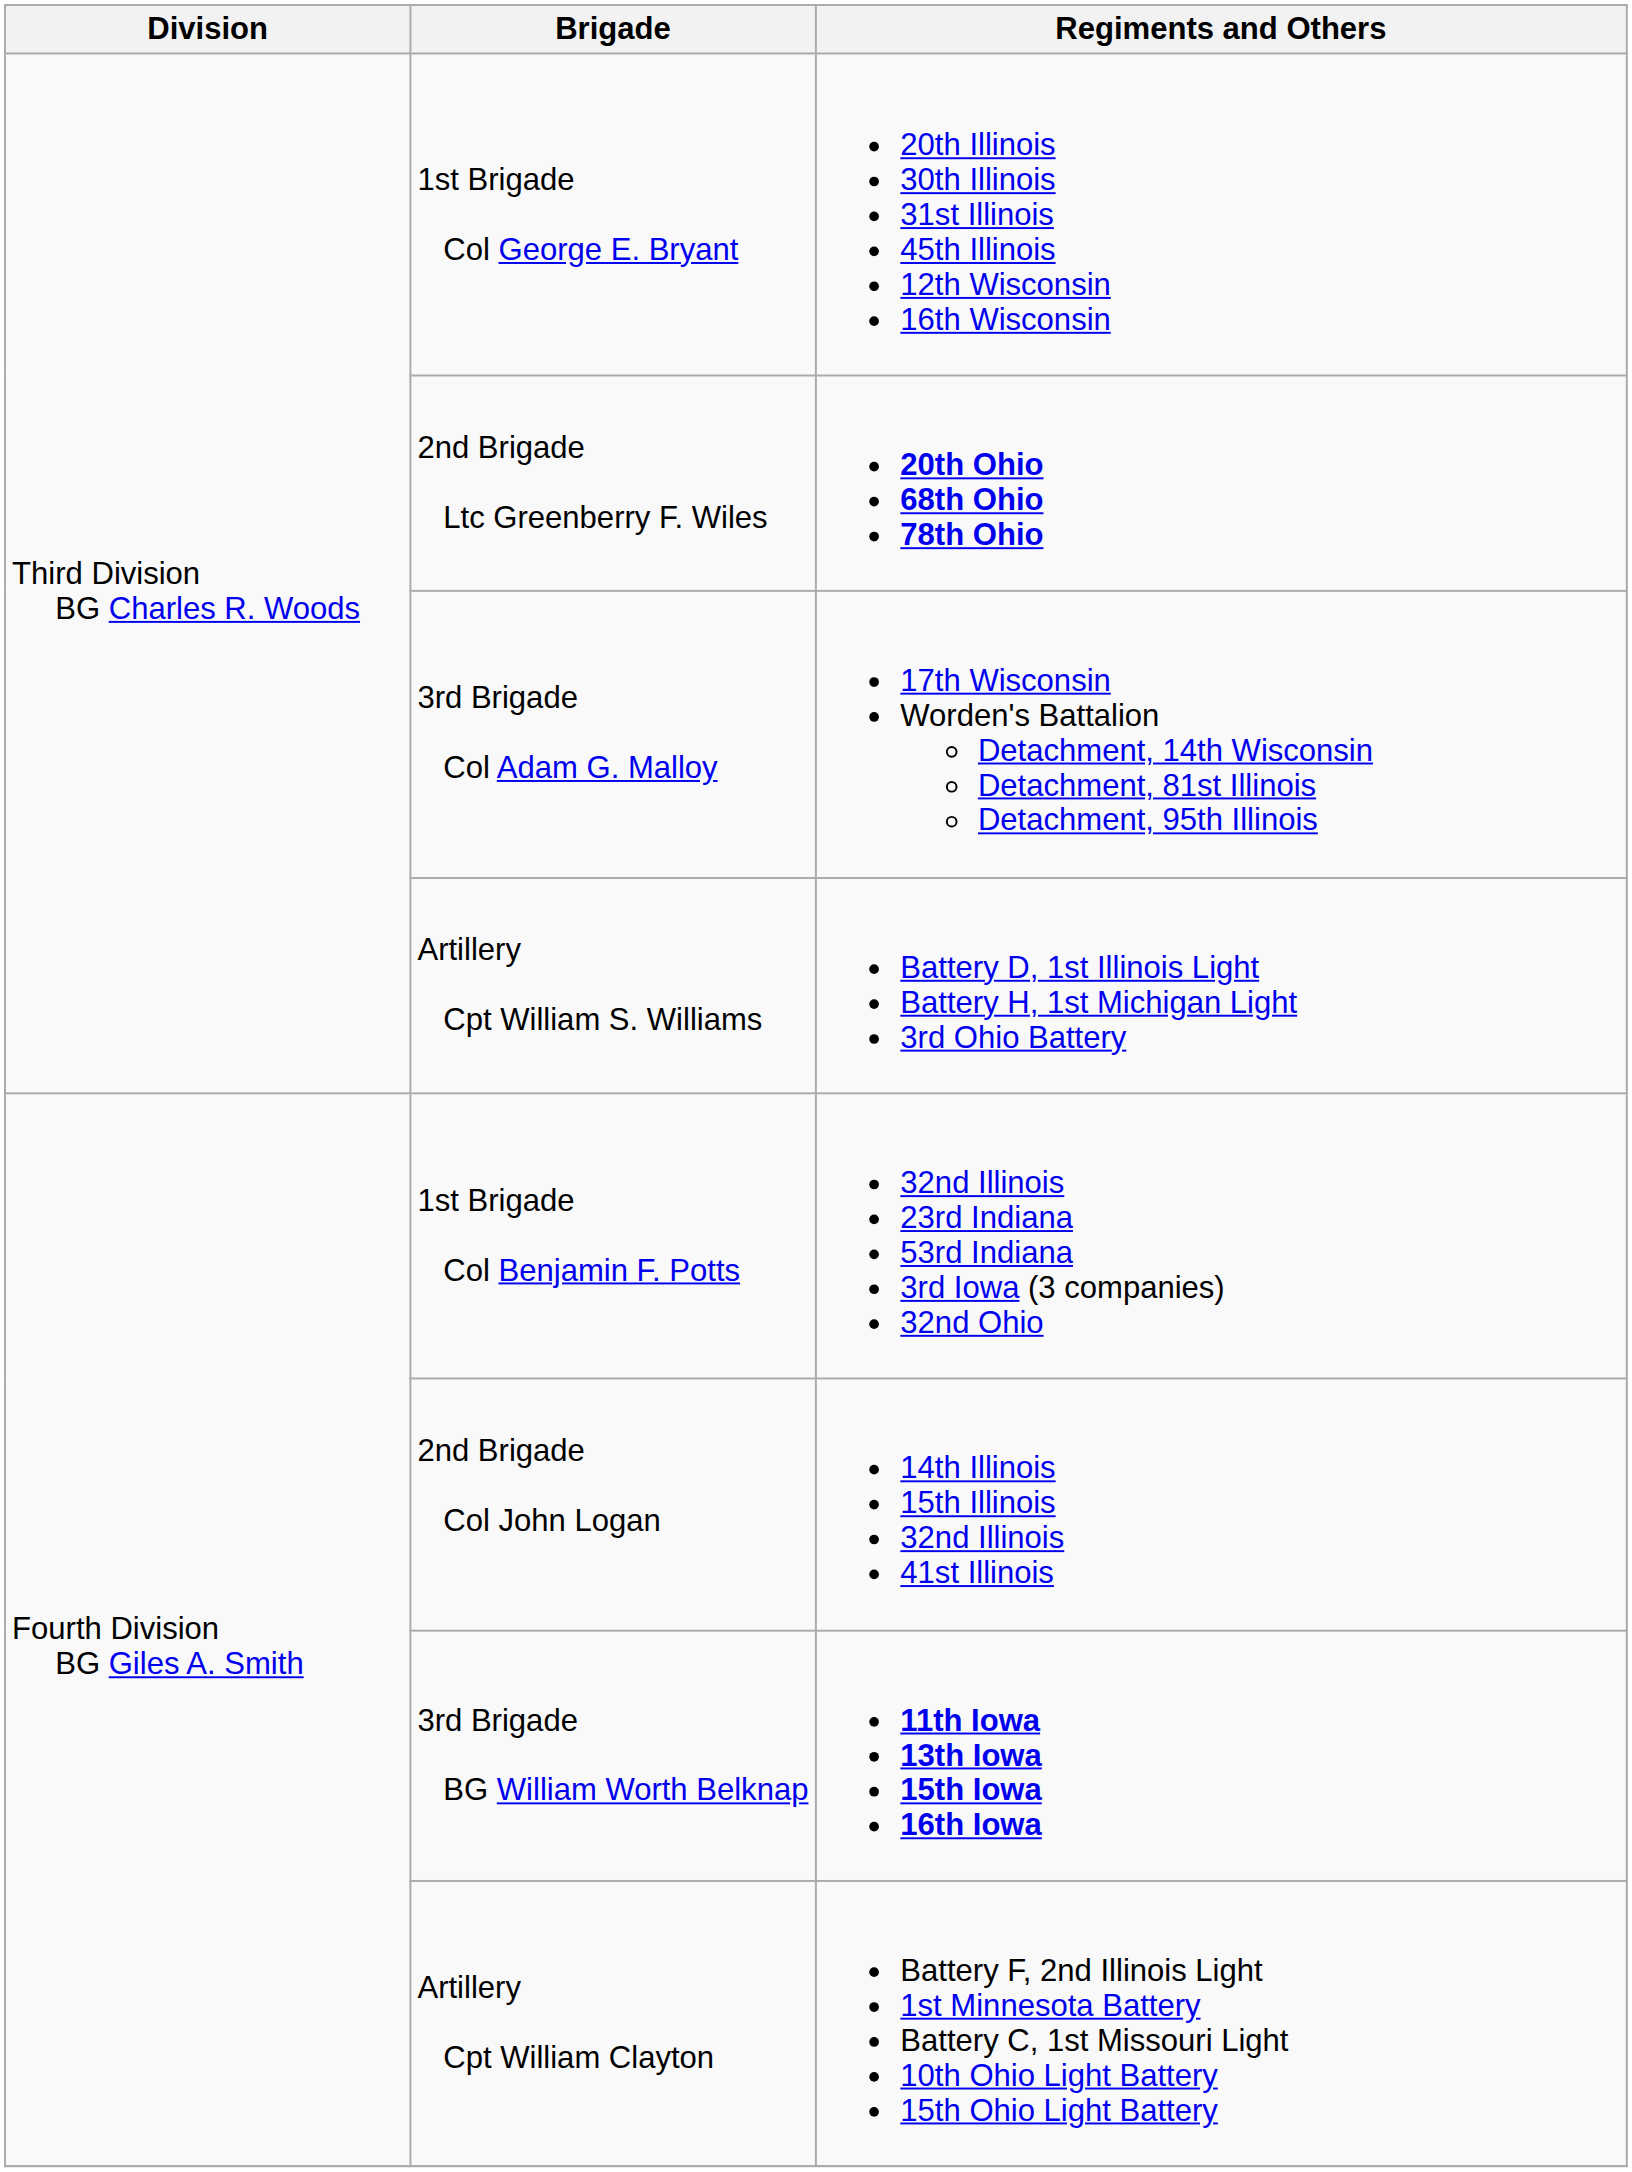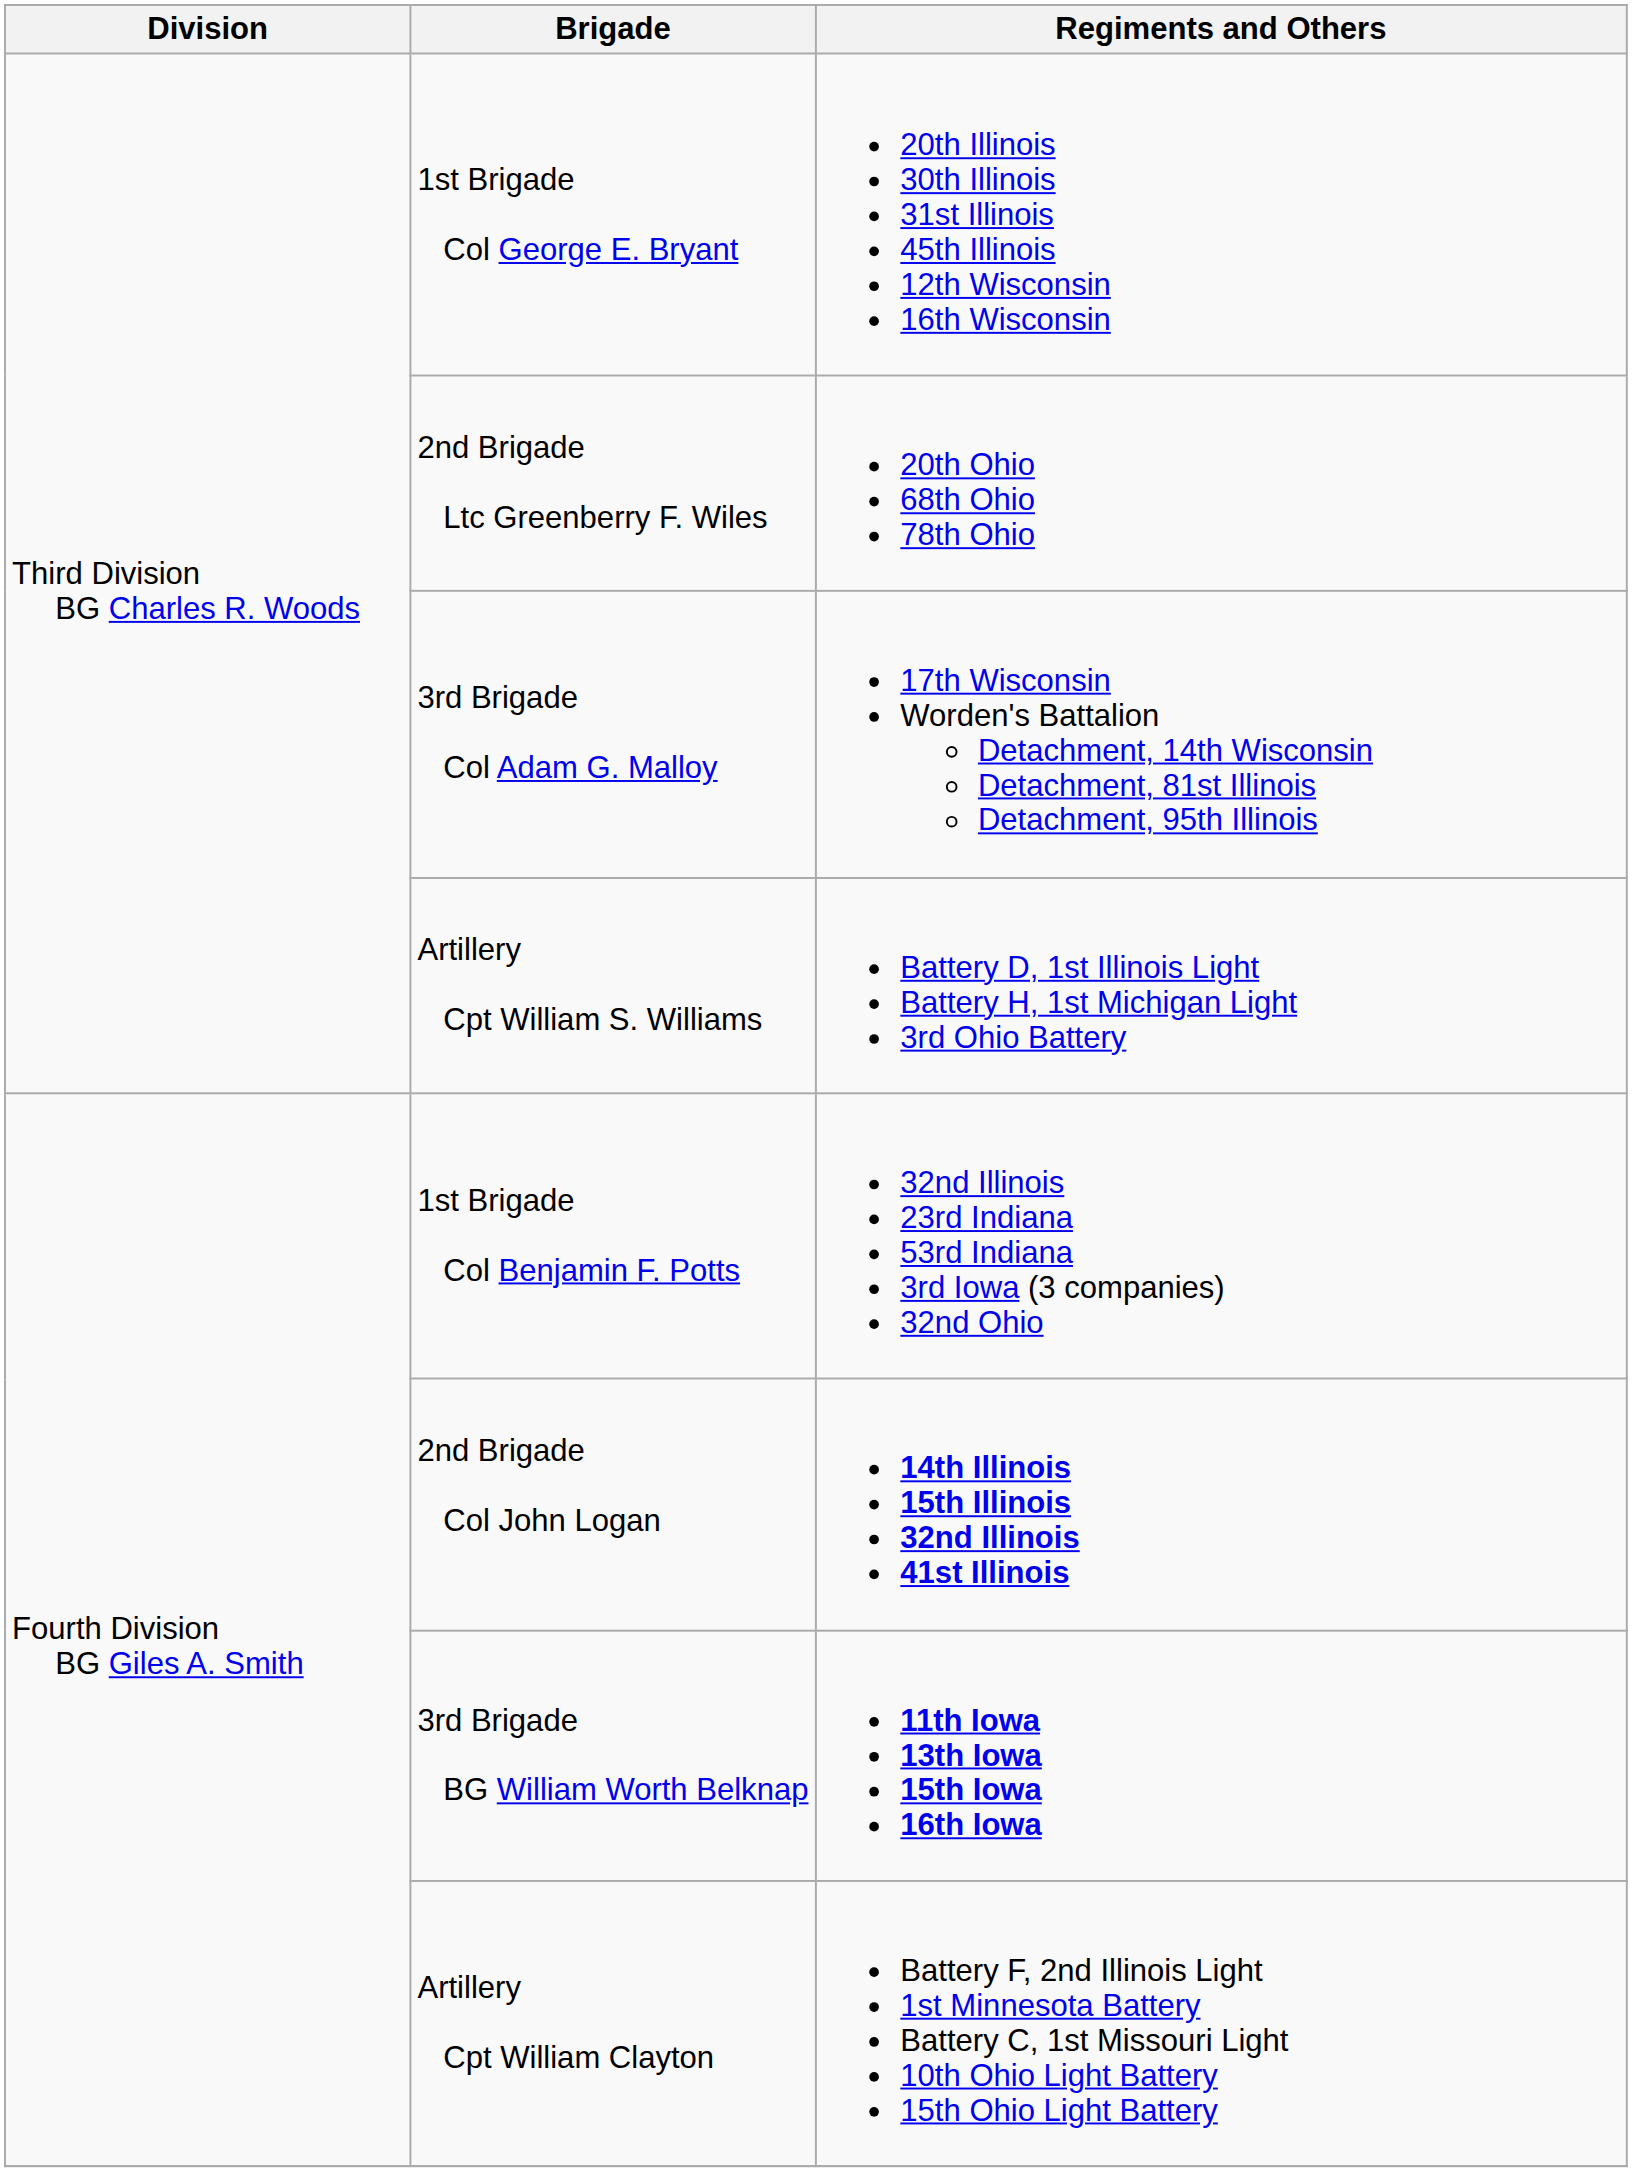(1221, 501) bold -> (1221, 501) normal
(1221, 1522) normal -> (1221, 1522) bold
